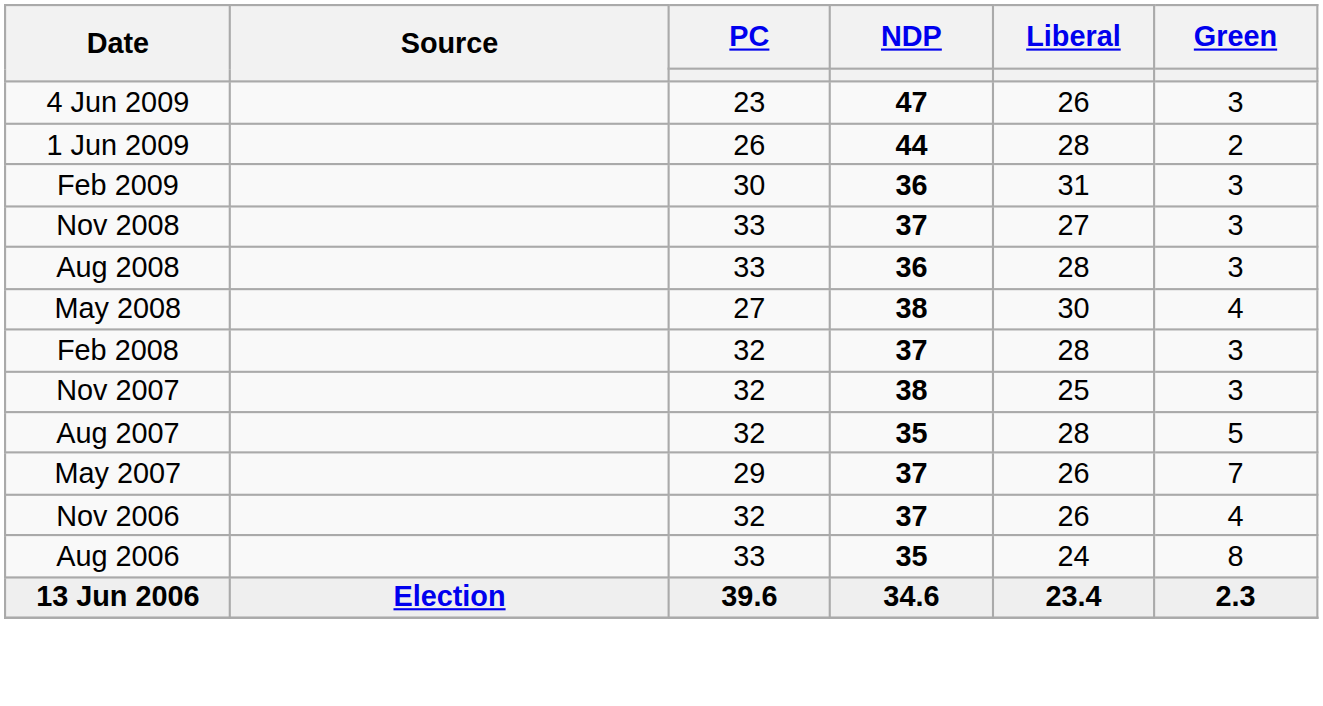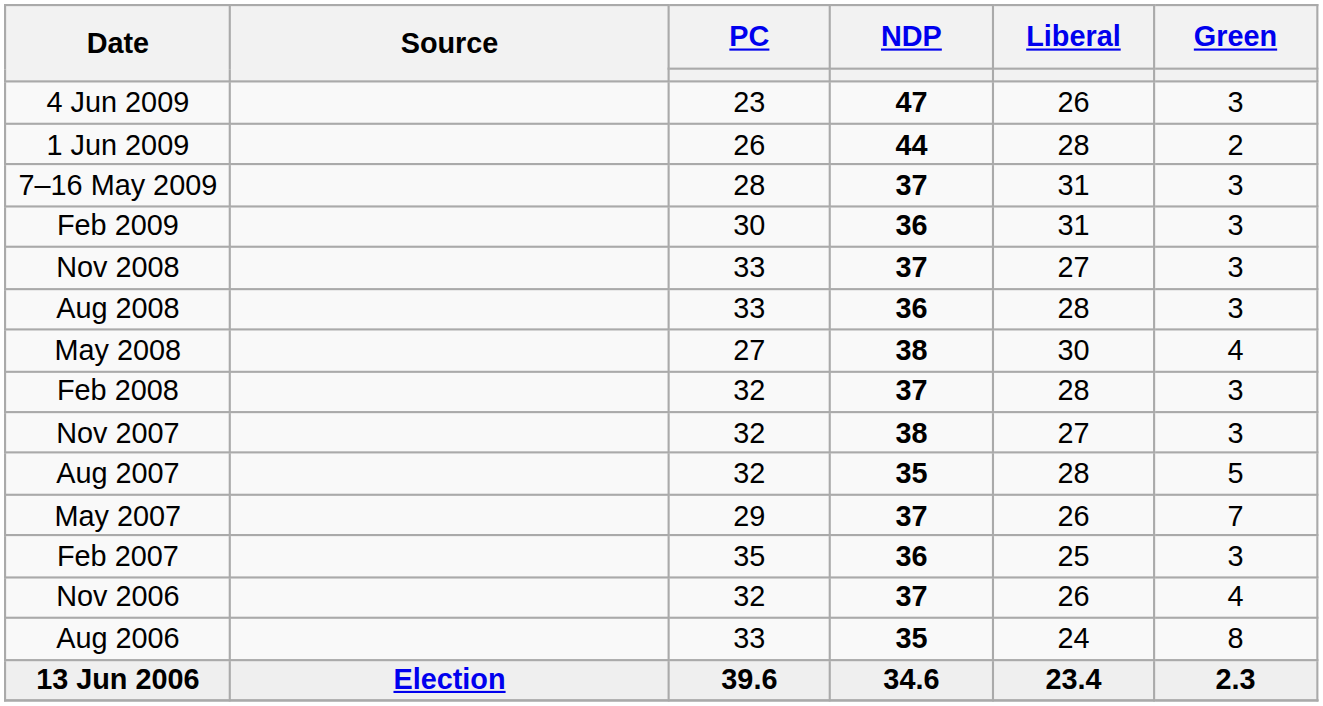+ row: (118, 185)
(1073, 391) 25 -> (1073, 432) 27
+ row: (118, 556)
